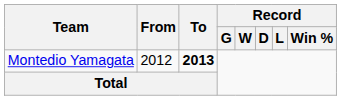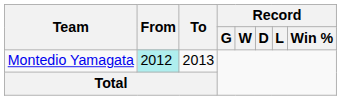(156, 60) no background -> (156, 60) paleturquoise background
(198, 60) bold -> (198, 60) normal
